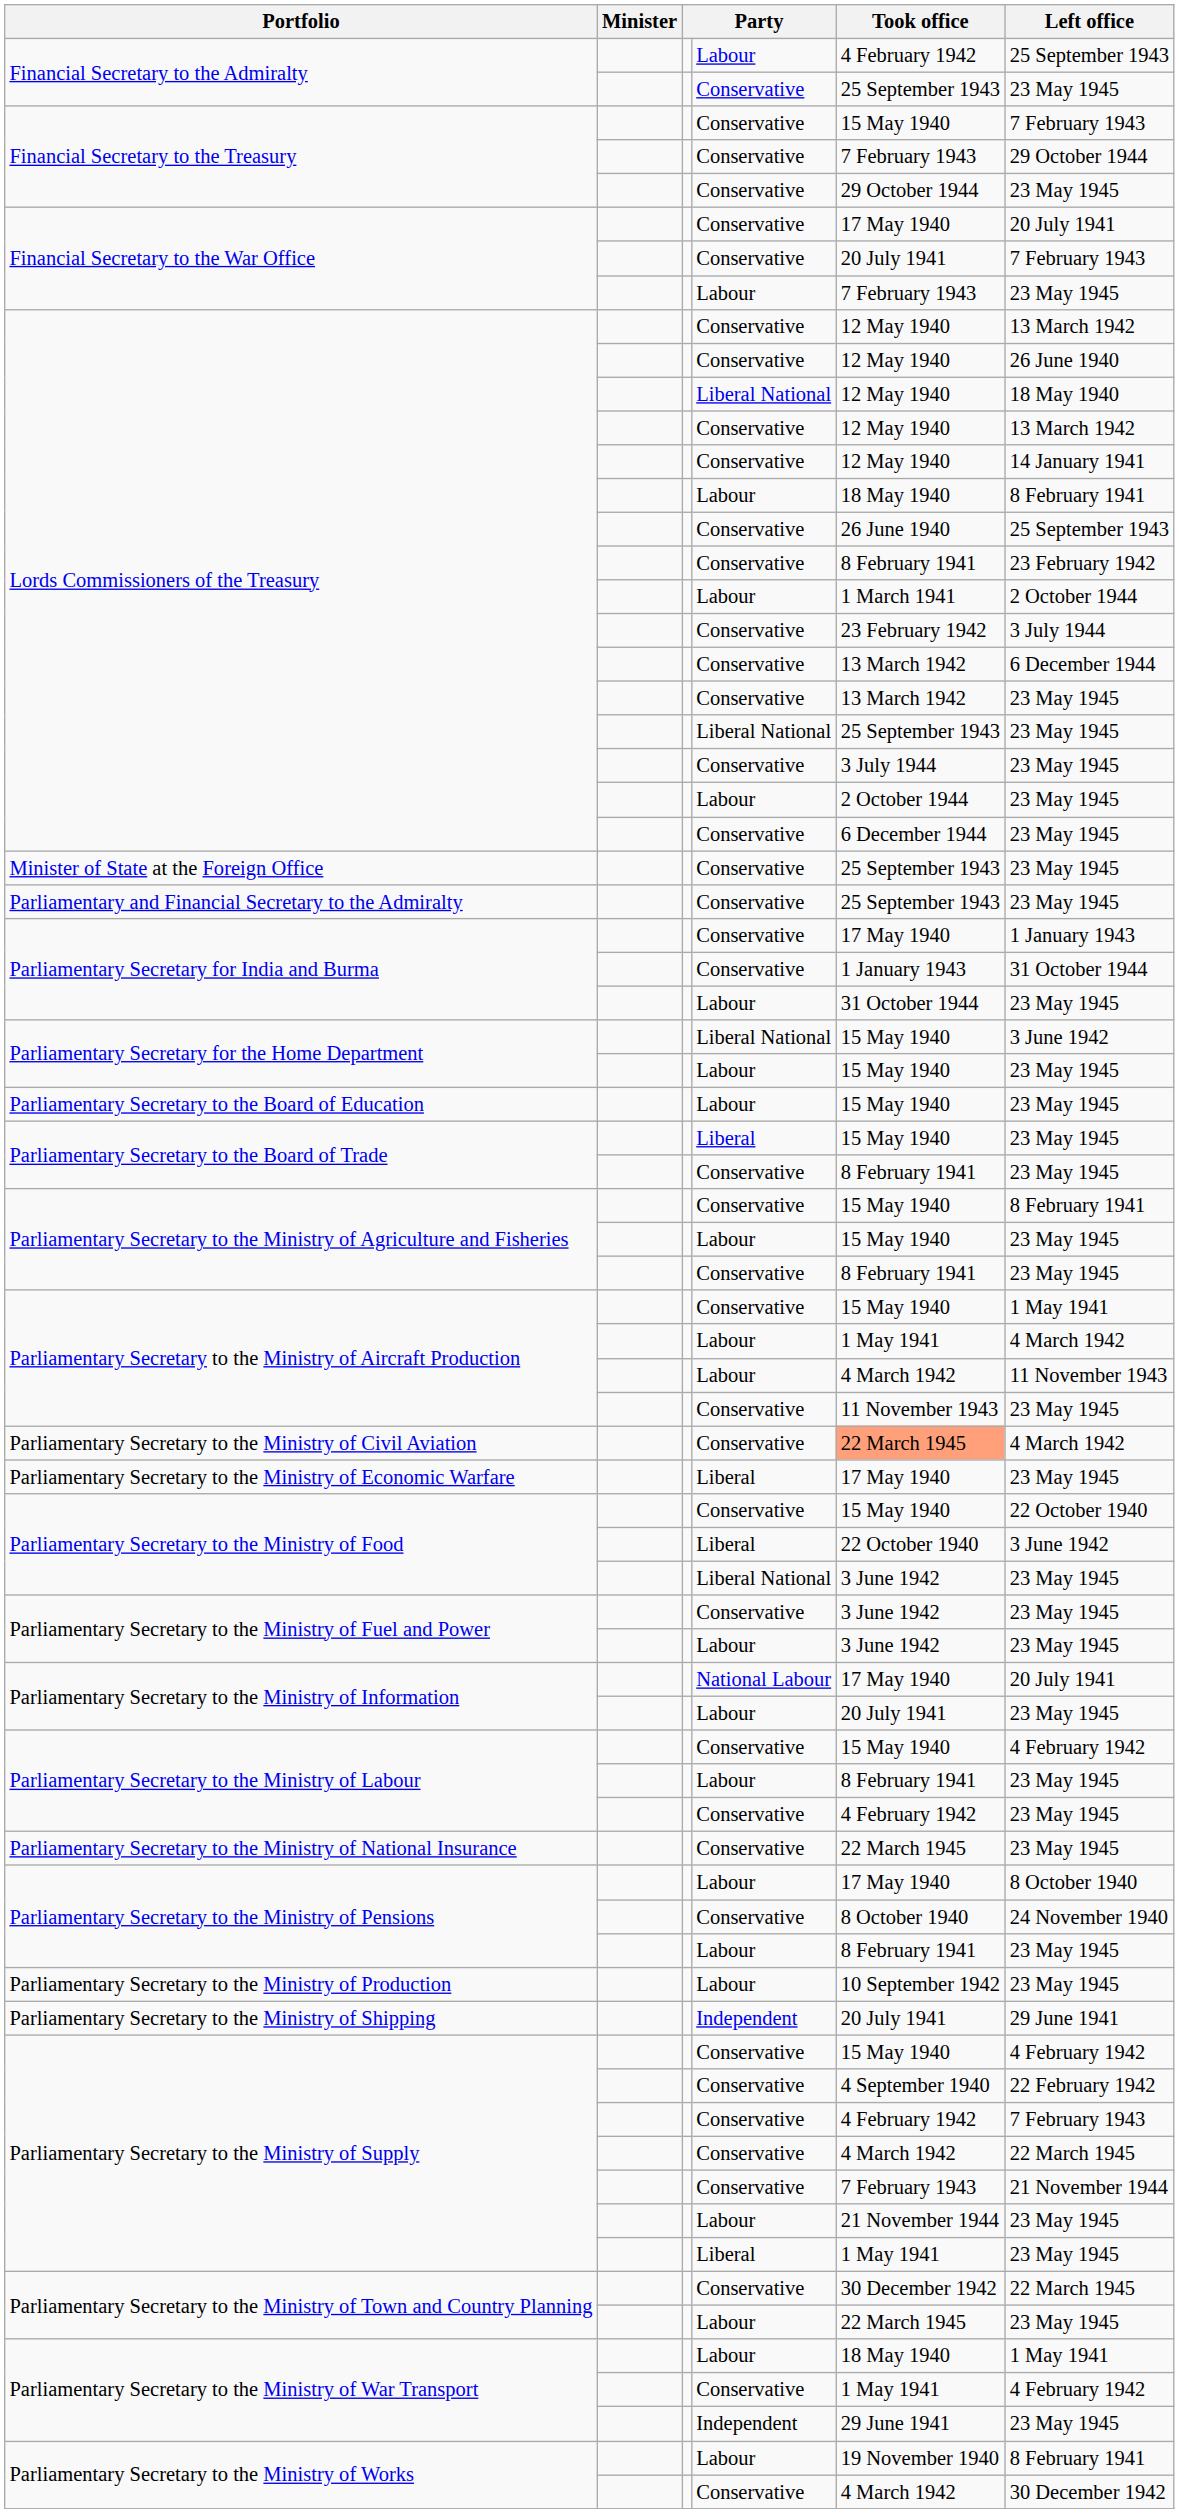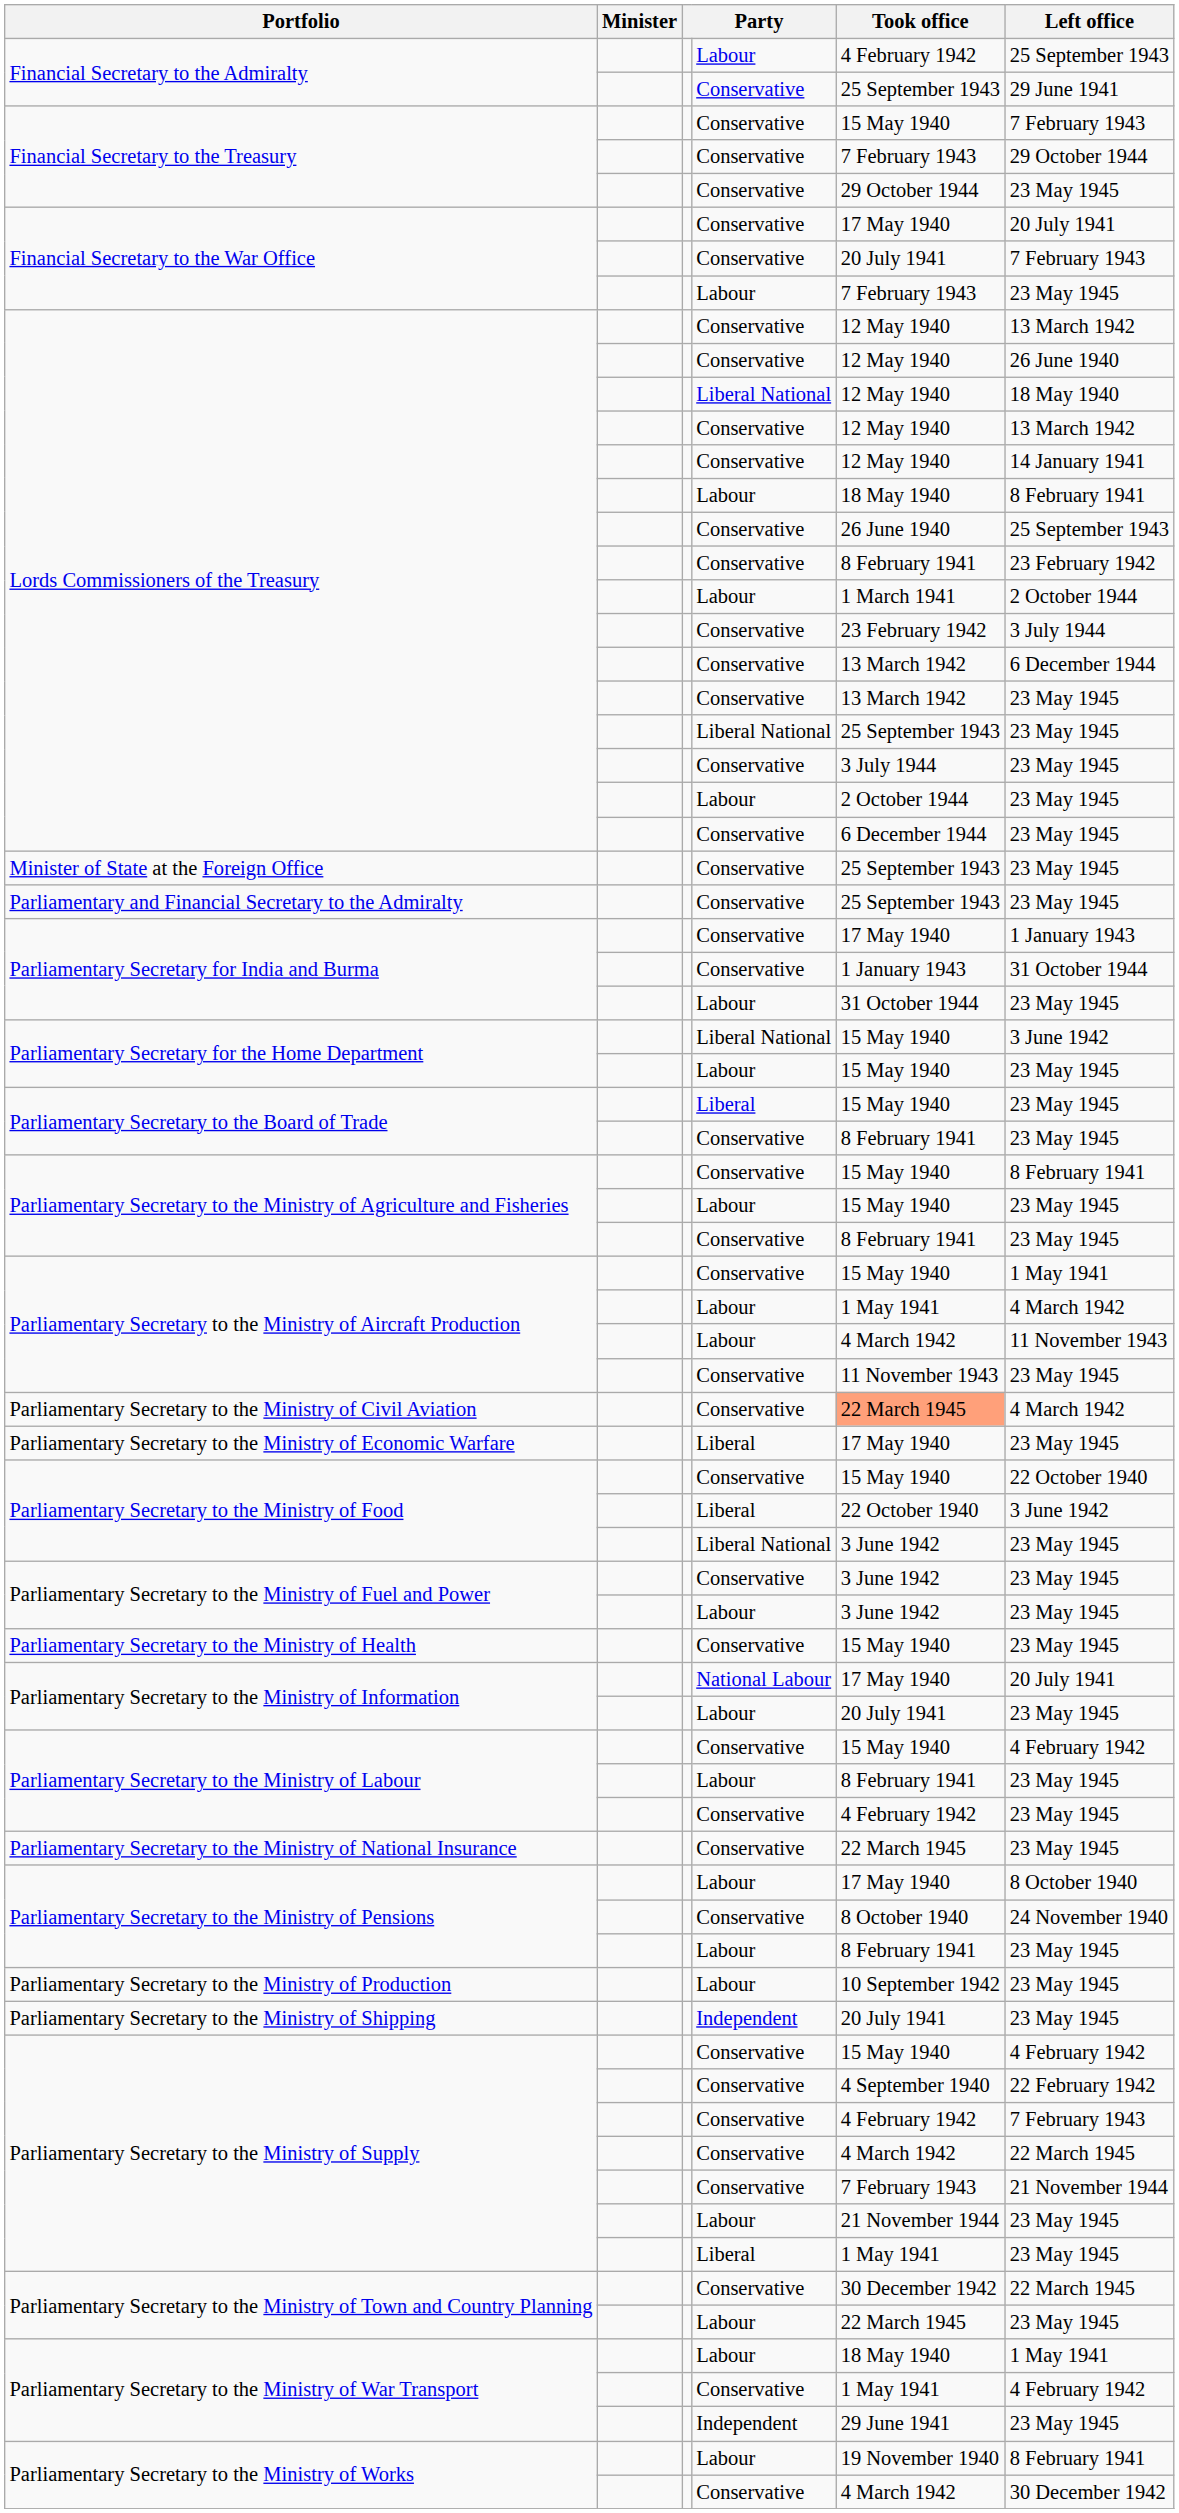(1064, 89) 23 May 1945 -> (1064, 89) 29 June 1941
- row: (217, 1104)
+ row: (213, 1645)
(1064, 2017) 29 June 1941 -> (1064, 2017) 23 May 1945
